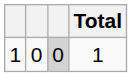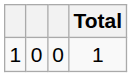(58, 54) lightgrey background -> (58, 54) no background
